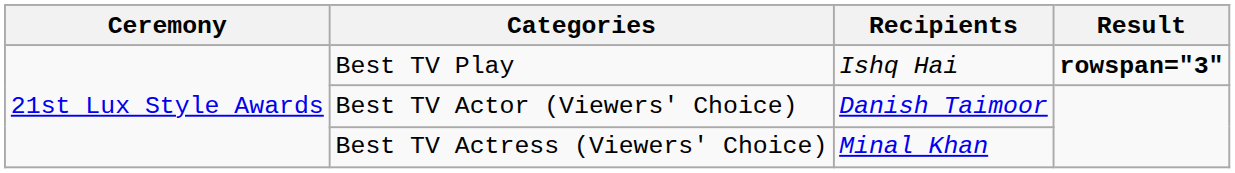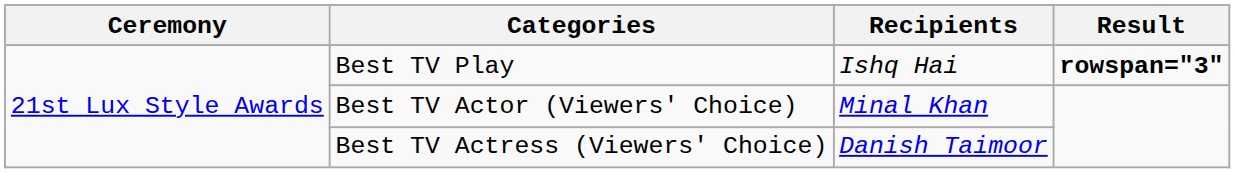(943, 106) Danish Taimoor -> (914, 106) Minal Khan
(914, 147) Minal Khan -> (943, 147) Danish Taimoor
